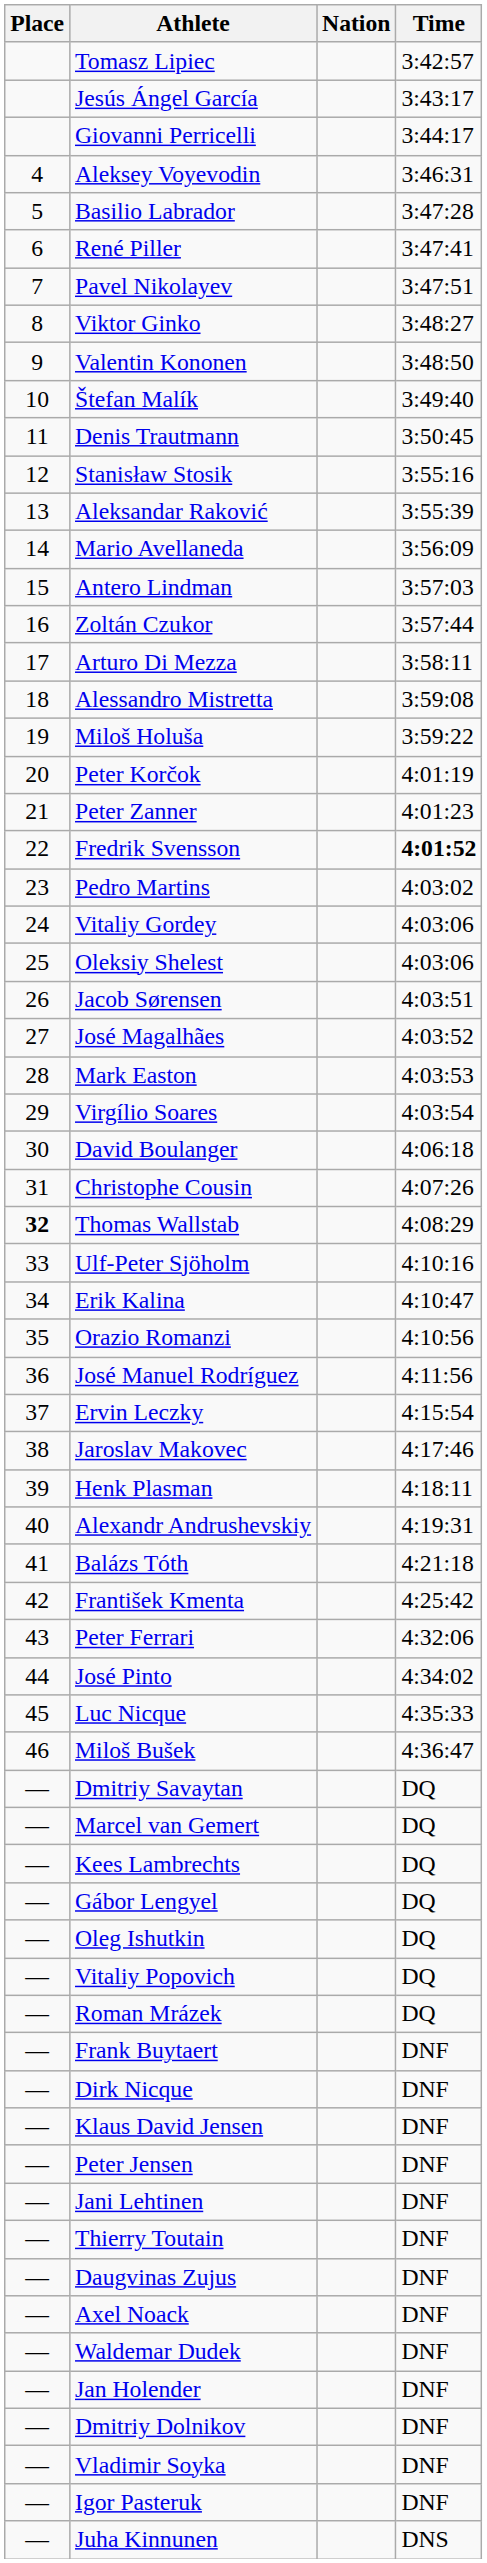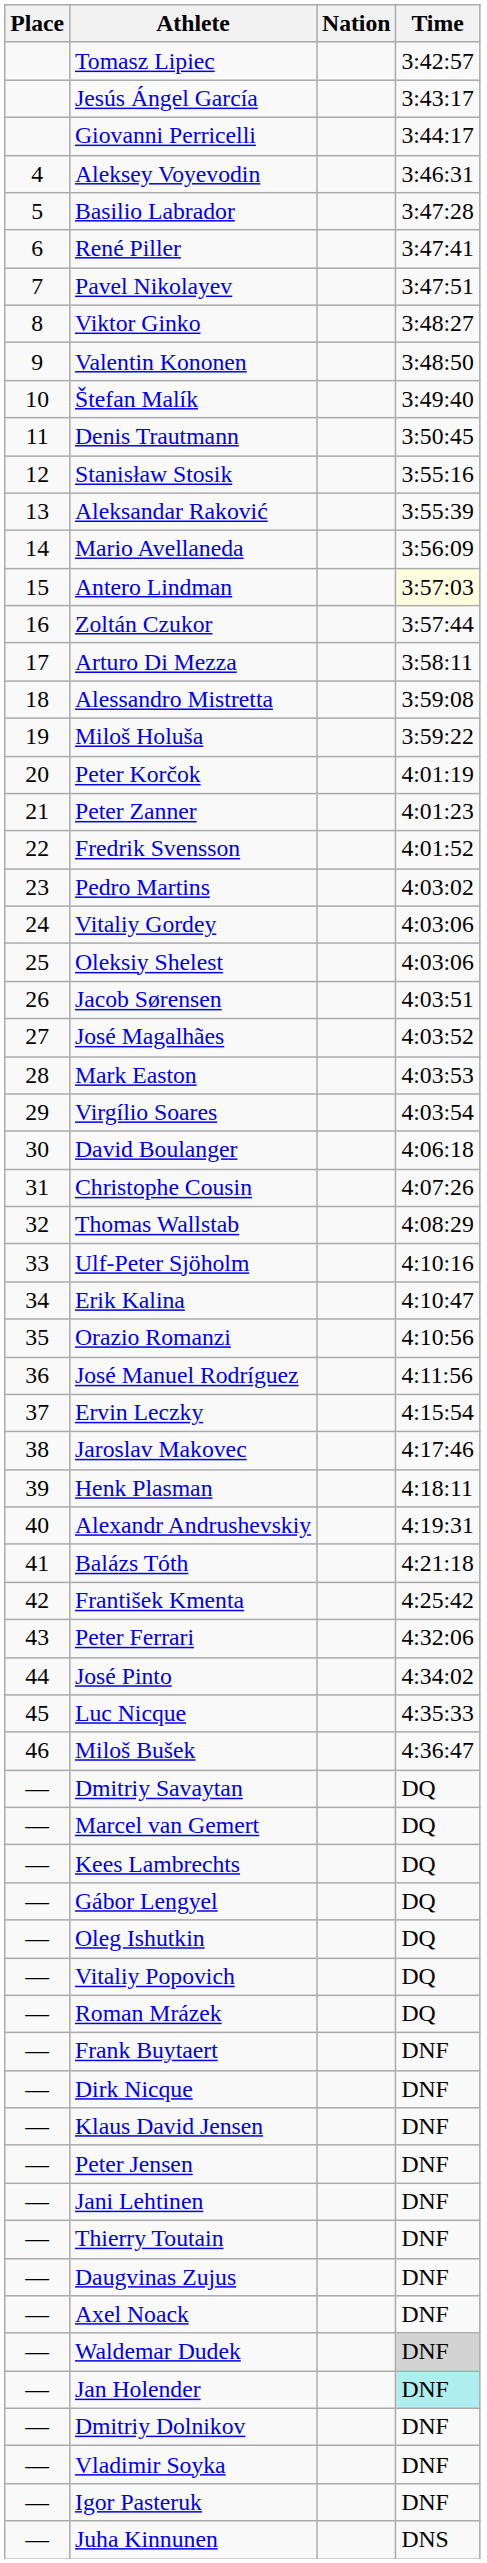(438, 586) no background -> (438, 586) lightyellow background
(439, 849) bold -> (438, 849) normal
(37, 1225) bold -> (37, 1225) normal
(425, 2351) no background -> (425, 2351) lightgrey background
(425, 2389) no background -> (425, 2389) paleturquoise background
